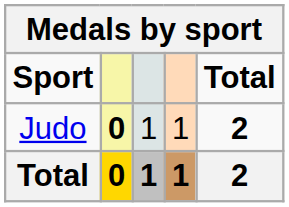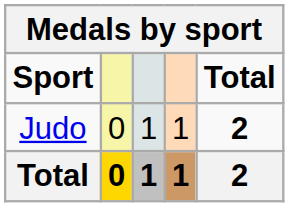(117, 127) bold -> (117, 127) normal
